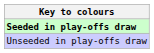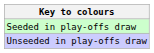(71, 26) bold -> (71, 26) normal
